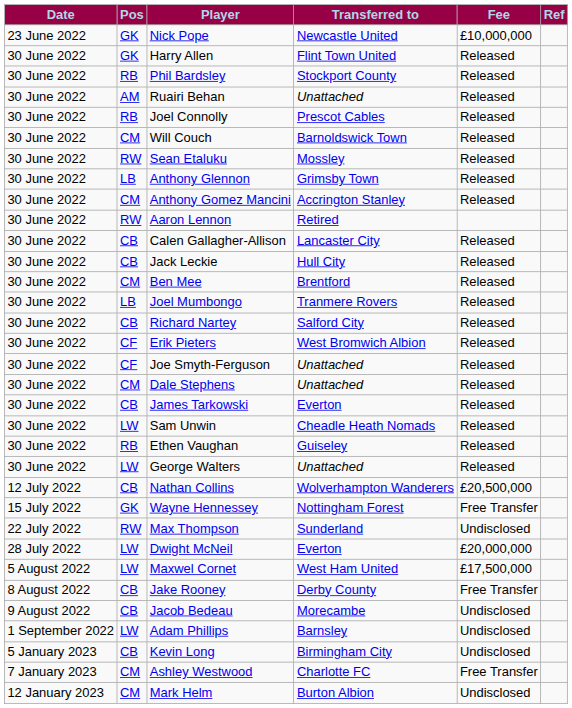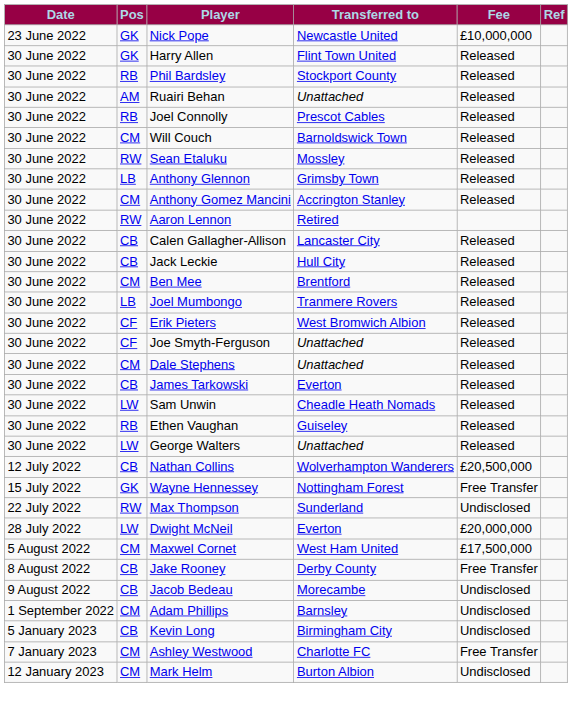- row: (193, 323)
(129, 569) LW -> (130, 549) CM
(129, 631) LW -> (130, 610) CM
